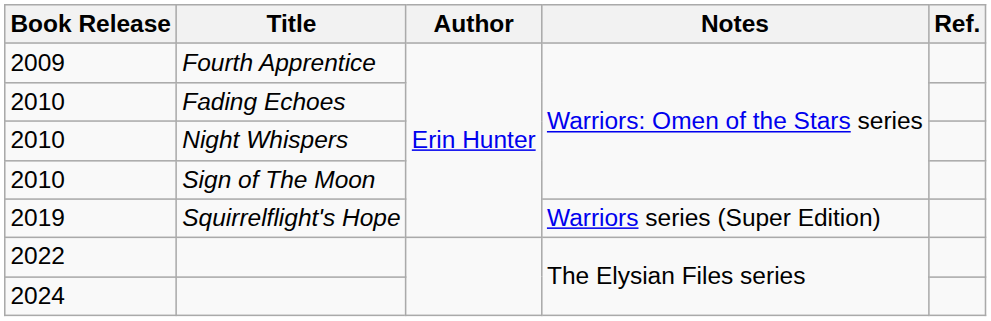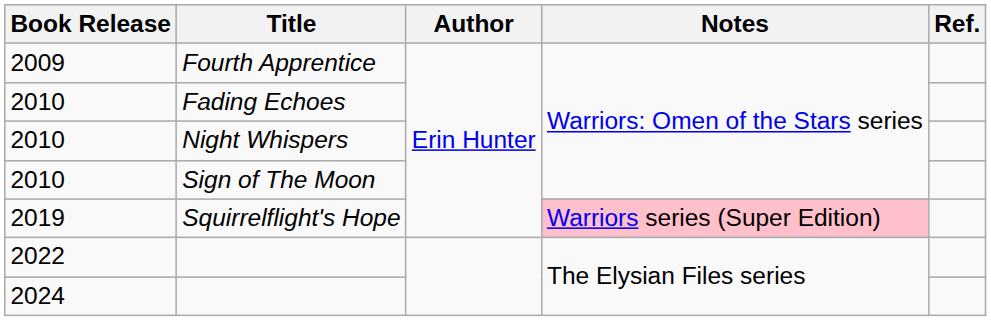(714, 218) no background -> (714, 218) pink background
